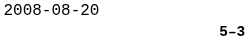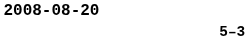(51, 10) normal -> (51, 10) bold
